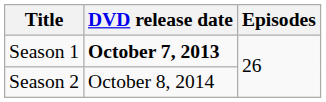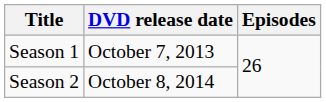(154, 50) bold -> (151, 50) normal
